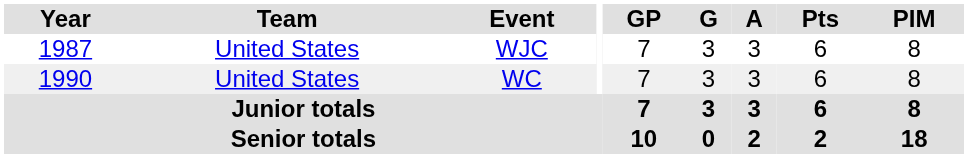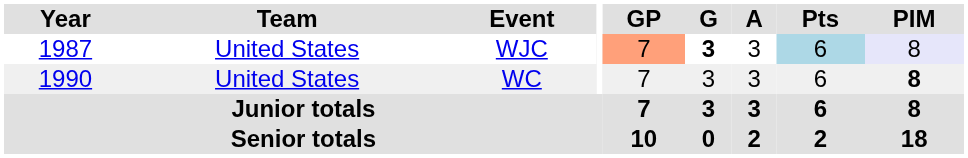(644, 48) no background -> (644, 48) lightsalmon background
(709, 48) normal -> (709, 48) bold
(820, 48) no background -> (820, 48) lightblue background
(914, 48) no background -> (914, 48) lavender background
(914, 78) normal -> (914, 78) bold
